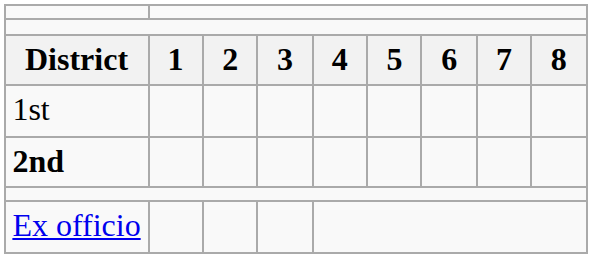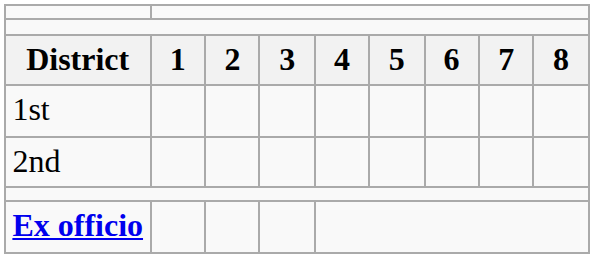(38, 160) bold -> (36, 160) normal
(77, 226) normal -> (78, 226) bold
